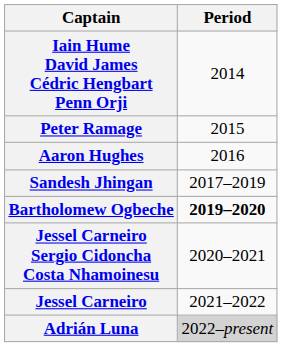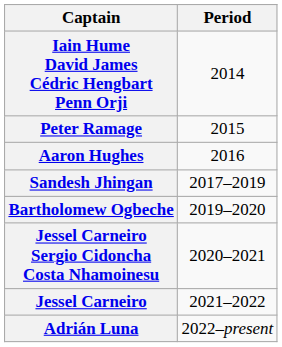(227, 209) bold -> (227, 209) normal
(227, 328) lightgrey background -> (227, 328) no background
